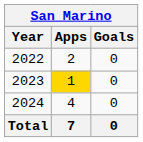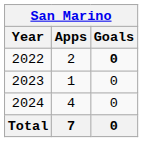(114, 60) normal -> (114, 60) bold
(71, 82) gold background -> (71, 82) no background
